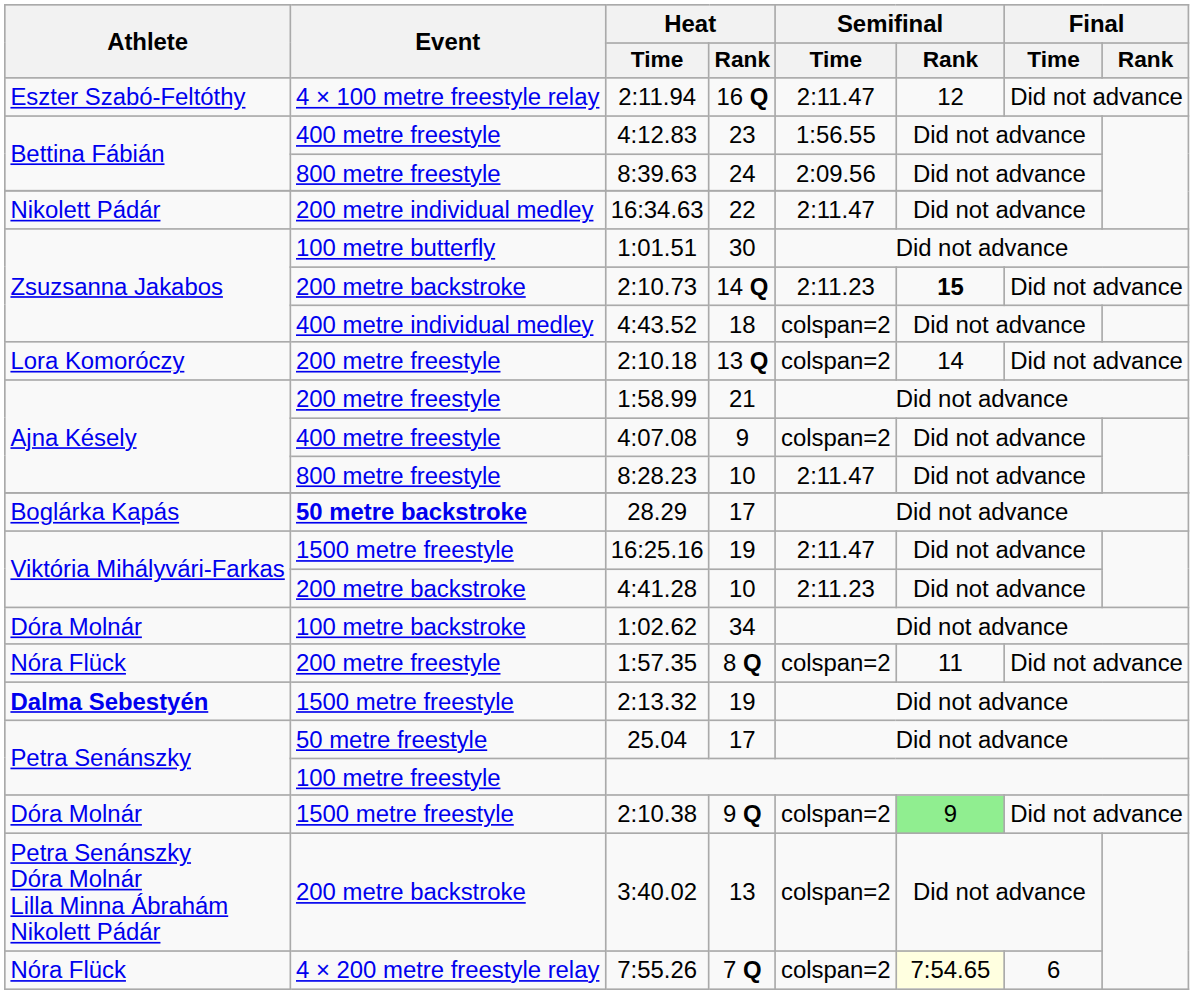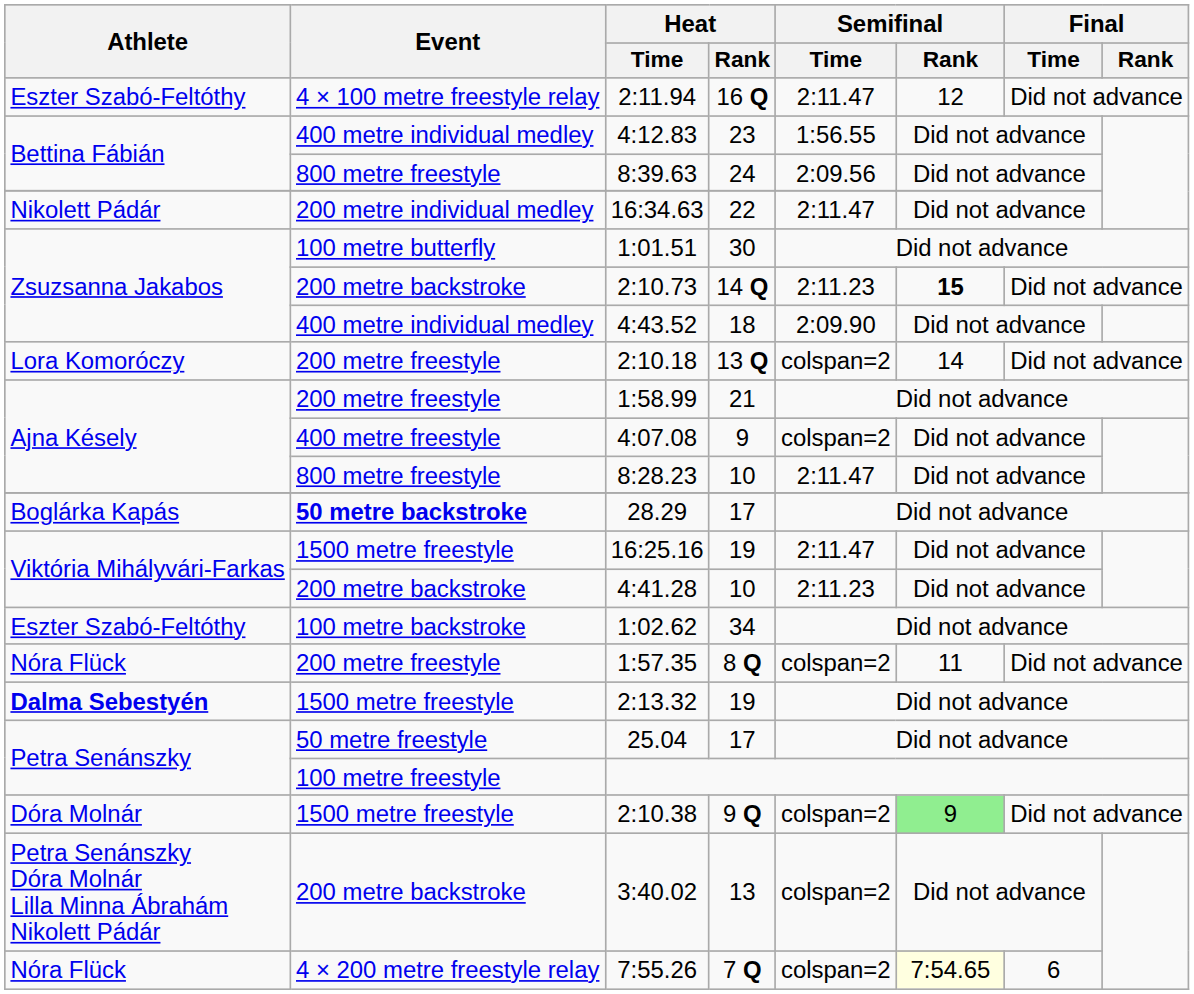(398, 135) 400 metre freestyle -> (445, 135) 400 metre individual medley
(836, 324) colspan=2 -> (836, 324) 2:09.90
(76, 626) Dóra Molnár -> (128, 626) Eszter Szabó-Feltóthy
